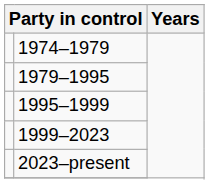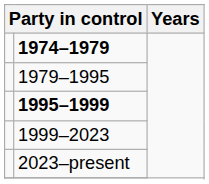(64, 47) normal -> (64, 47) bold
(64, 105) normal -> (64, 105) bold
